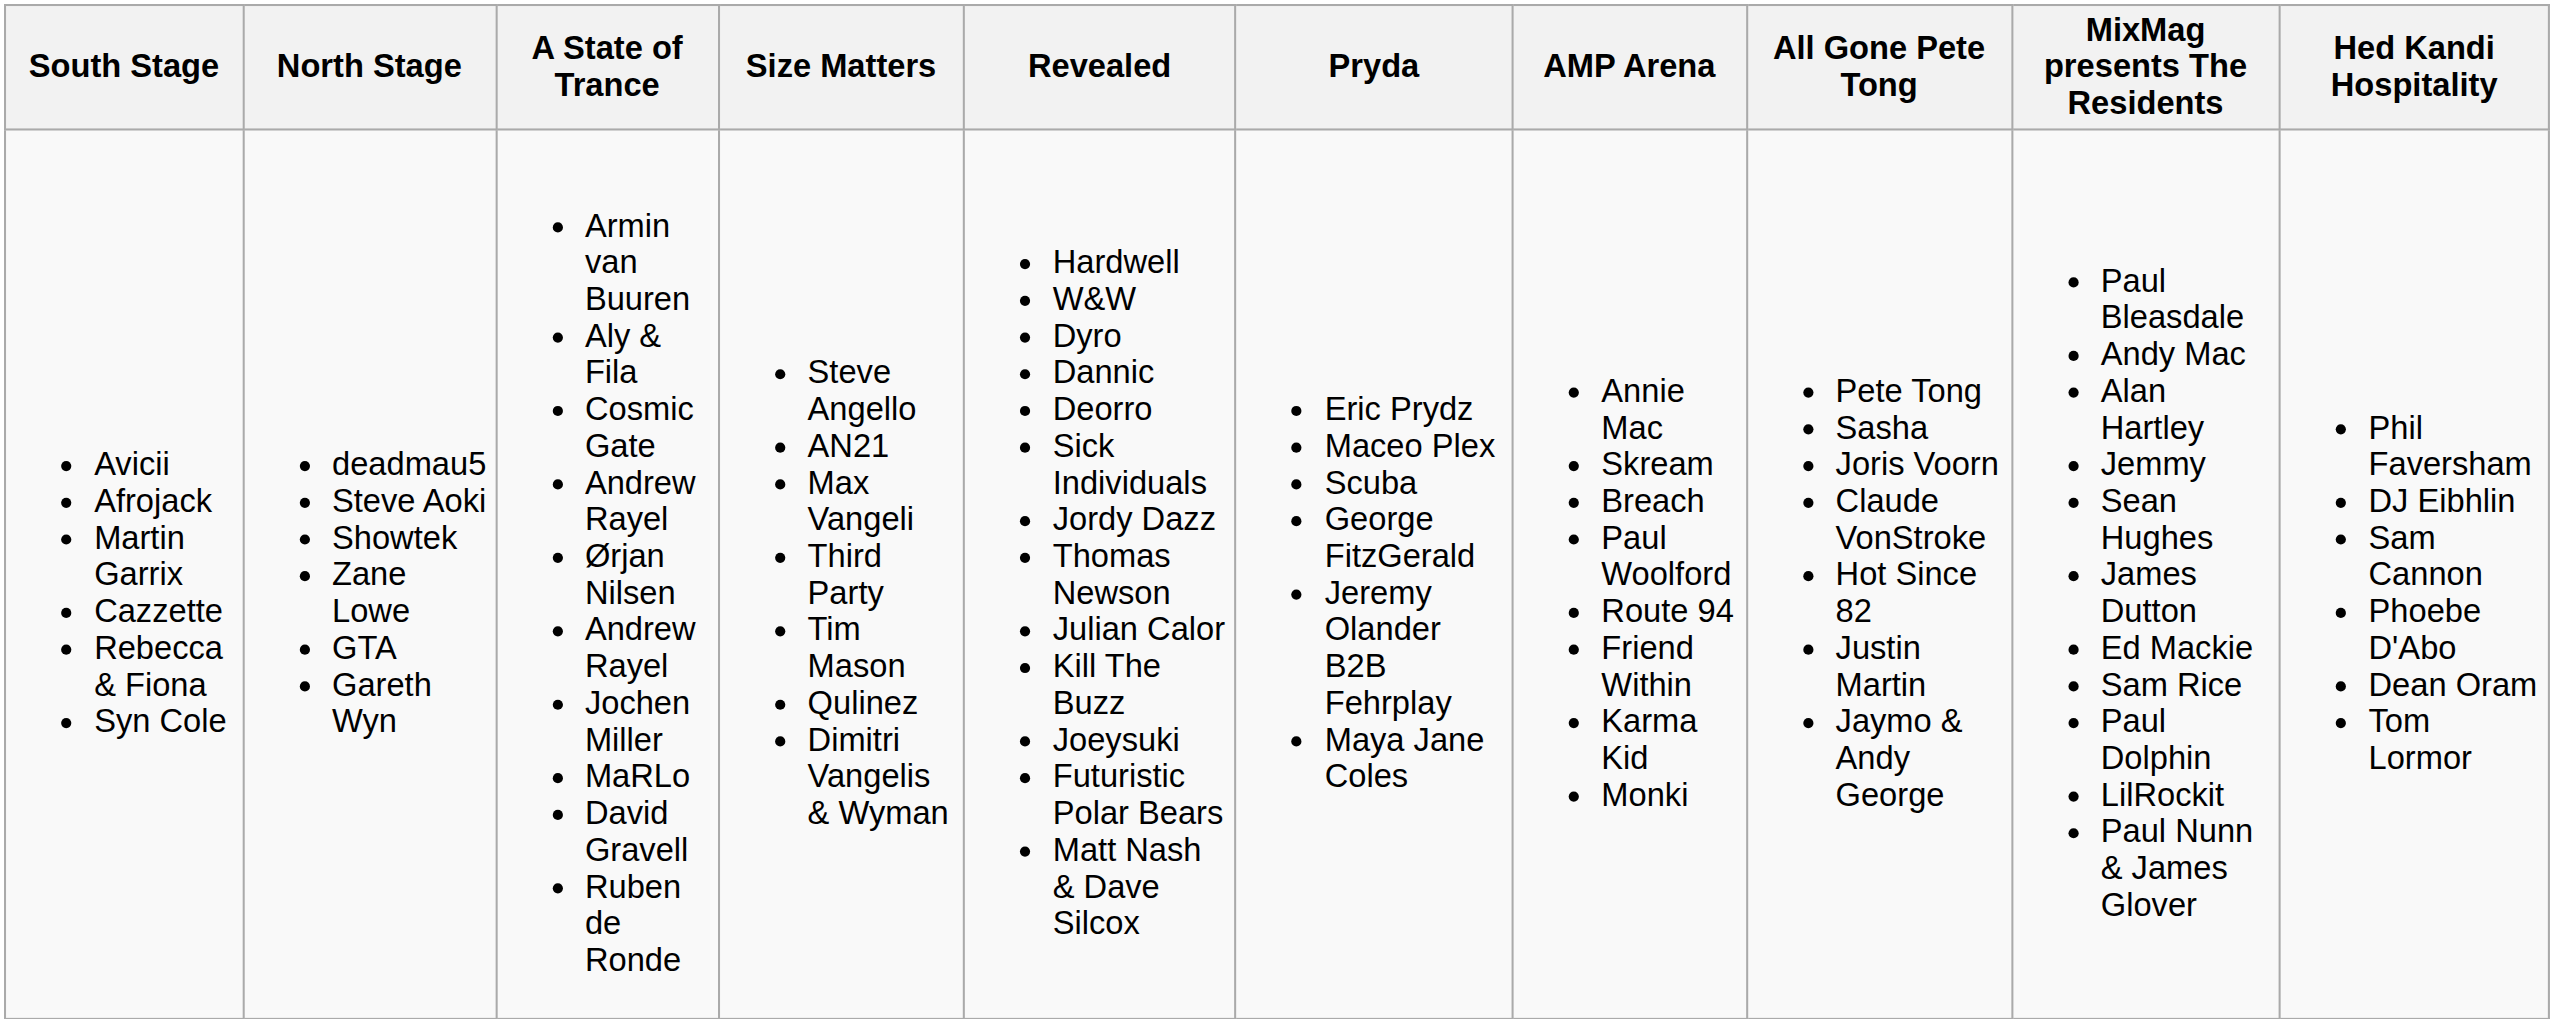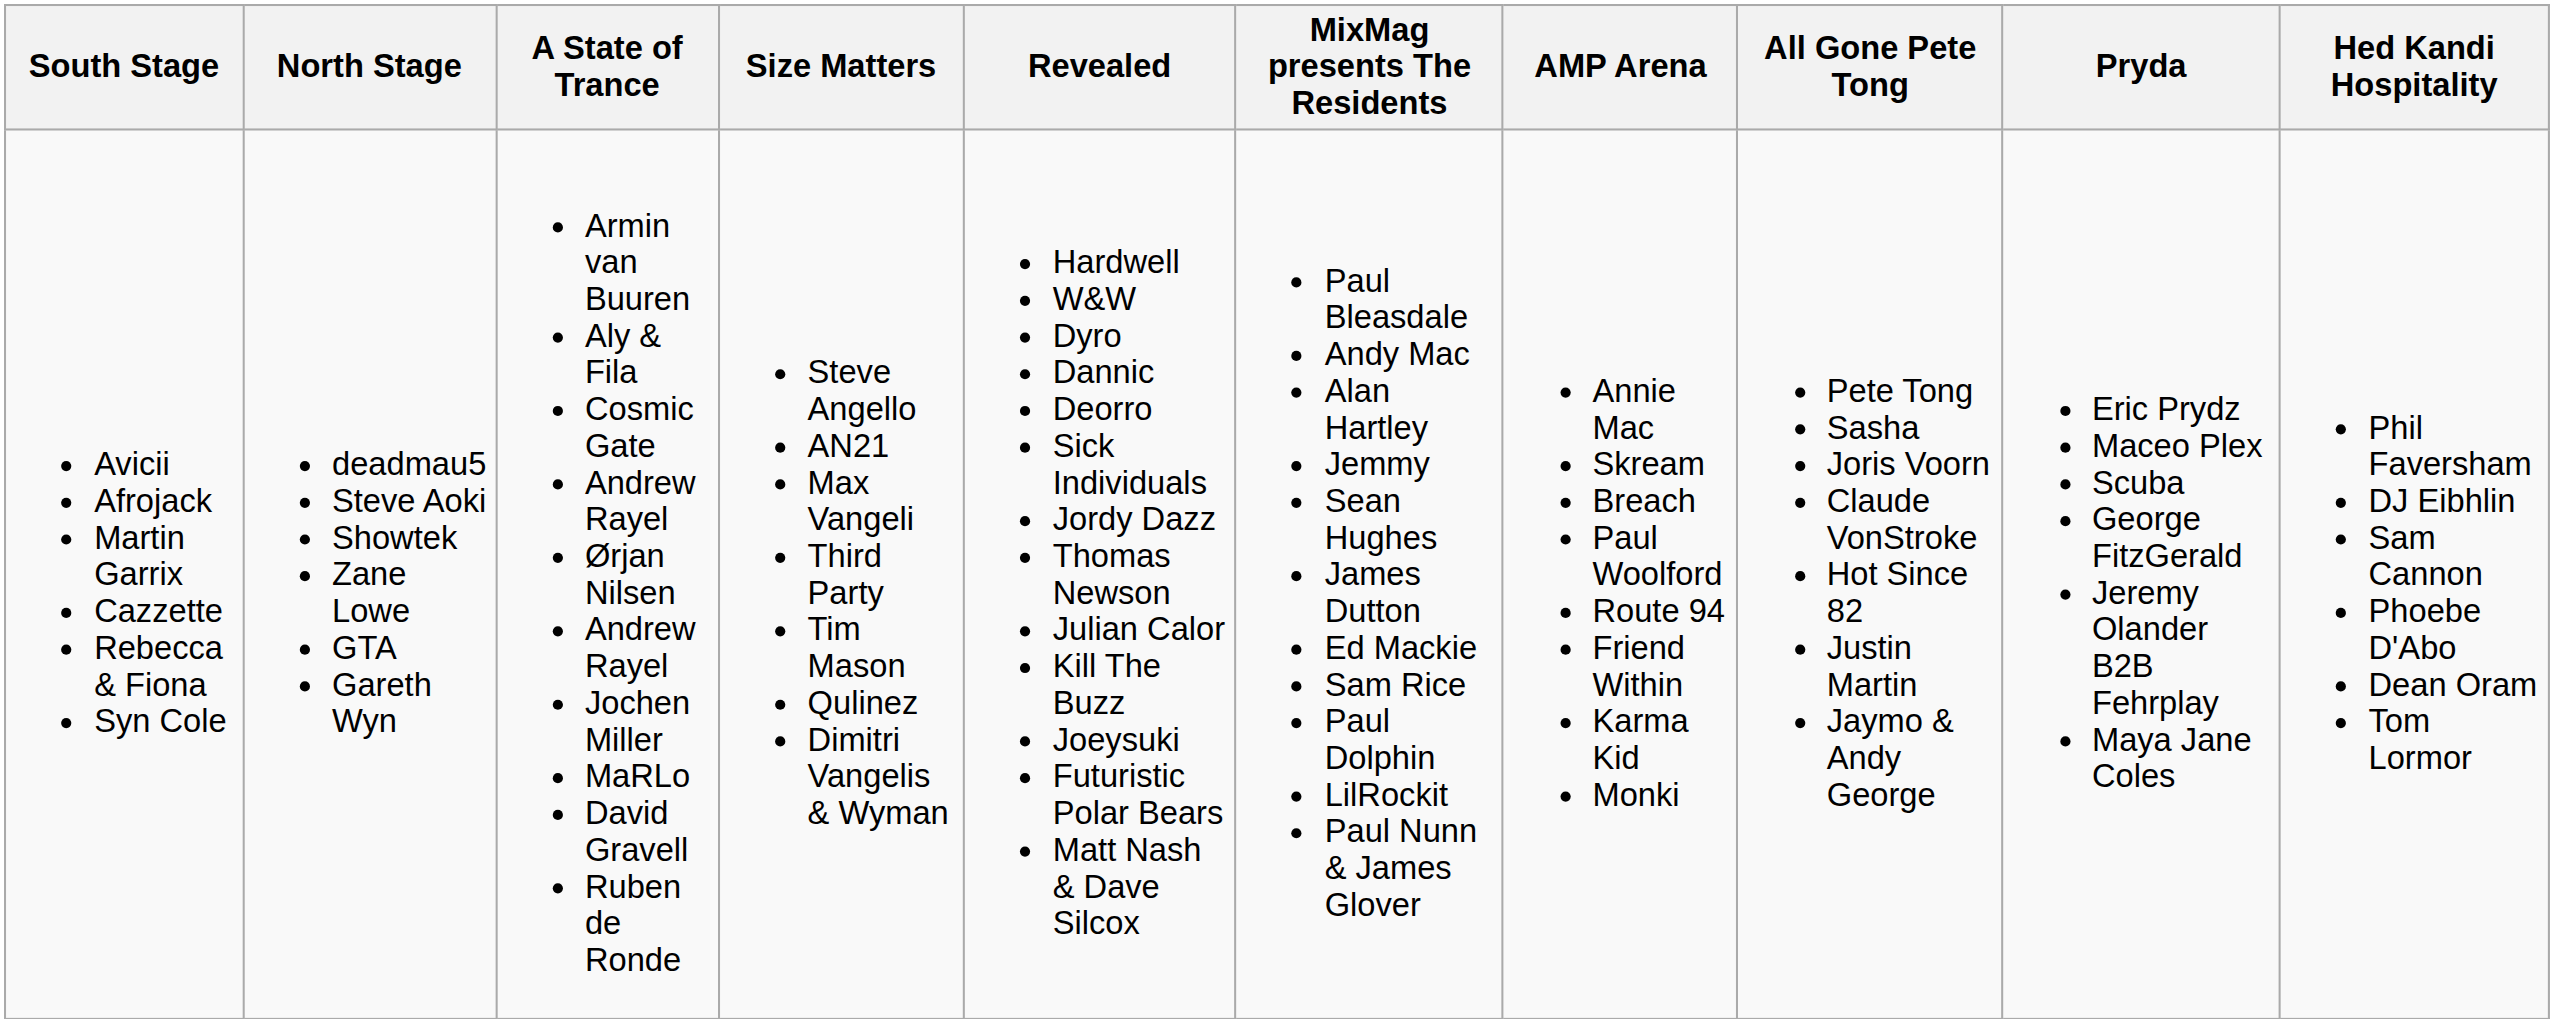columns swapped: (1374, 67) <-> (2146, 67)
